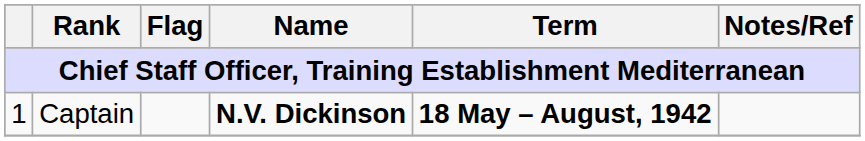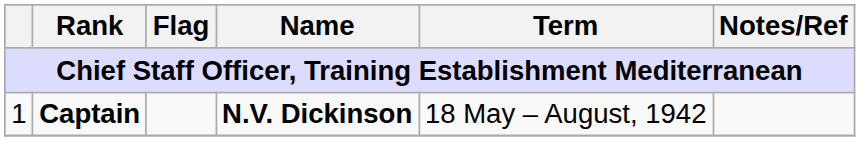(87, 113) normal -> (90, 113) bold
(565, 113) bold -> (566, 113) normal
